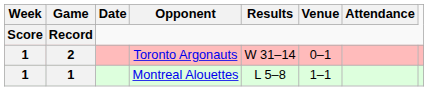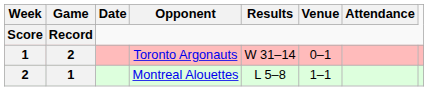(25, 75) 1 -> (25, 75) 2
